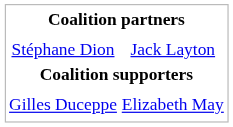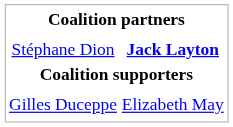(173, 49) normal -> (173, 49) bold
